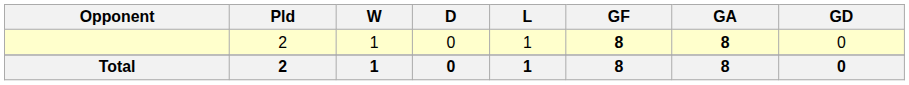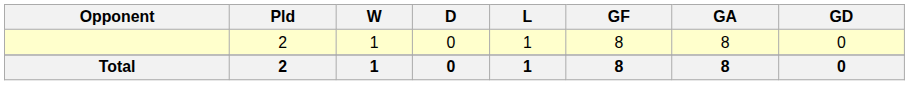(619, 42) bold -> (619, 42) normal
(725, 42) bold -> (725, 42) normal
